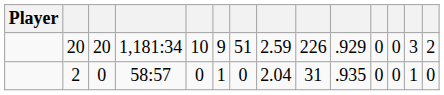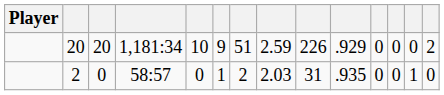(413, 47) 3 -> (413, 47) 0
(243, 75) 0 -> (243, 75) 2
(276, 75) 2.04 -> (276, 75) 2.03
